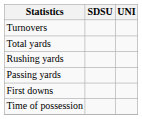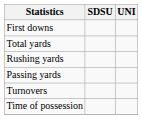rows swapped: (30, 91) <-> (27, 28)
